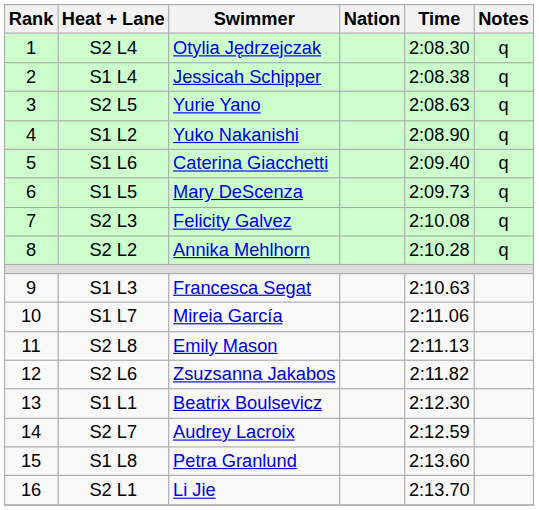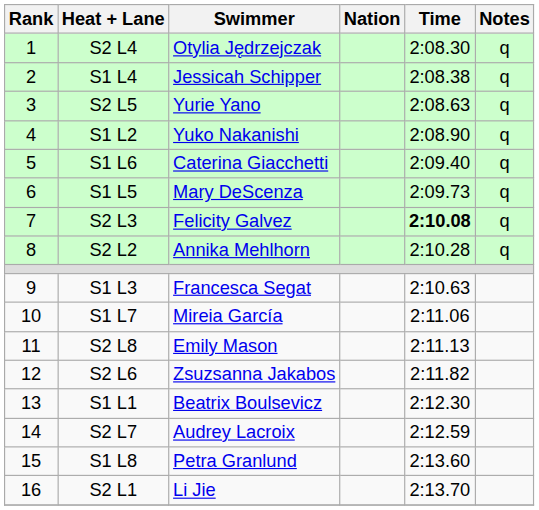(439, 221) normal -> (440, 221) bold
